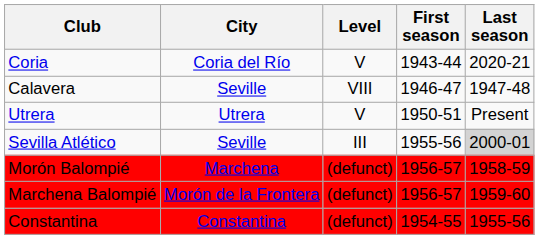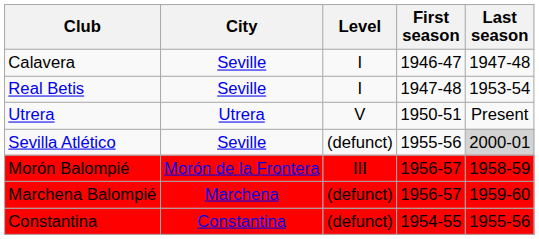- row: (28, 62)
(360, 89) VIII -> (360, 62) I
+ row: (46, 89)
(360, 141) III -> (360, 141) (defunct)
(242, 168) Marchena -> (242, 168) Morón de la Frontera
(360, 168) (defunct) -> (360, 168) III
(242, 194) Morón de la Frontera -> (242, 194) Marchena
